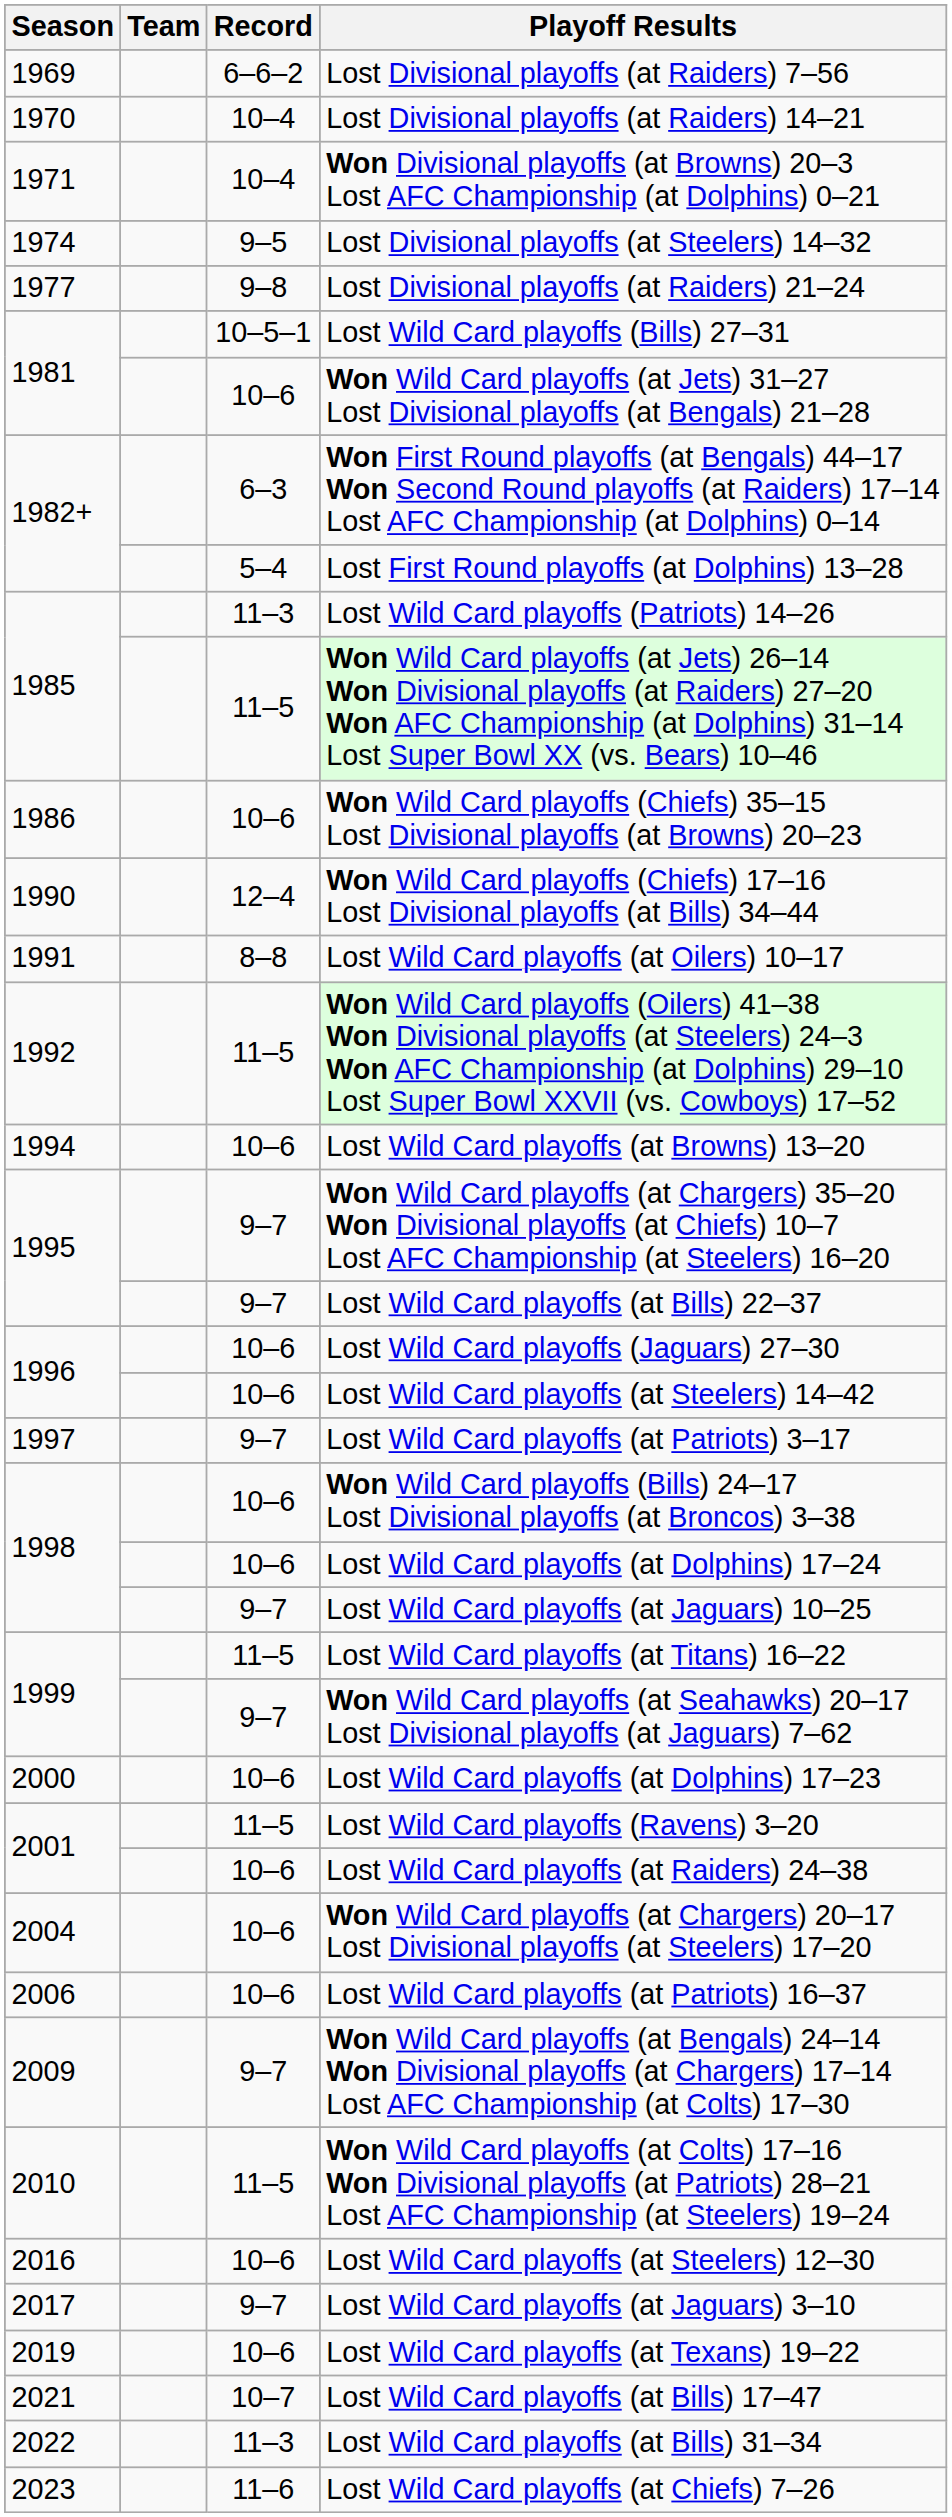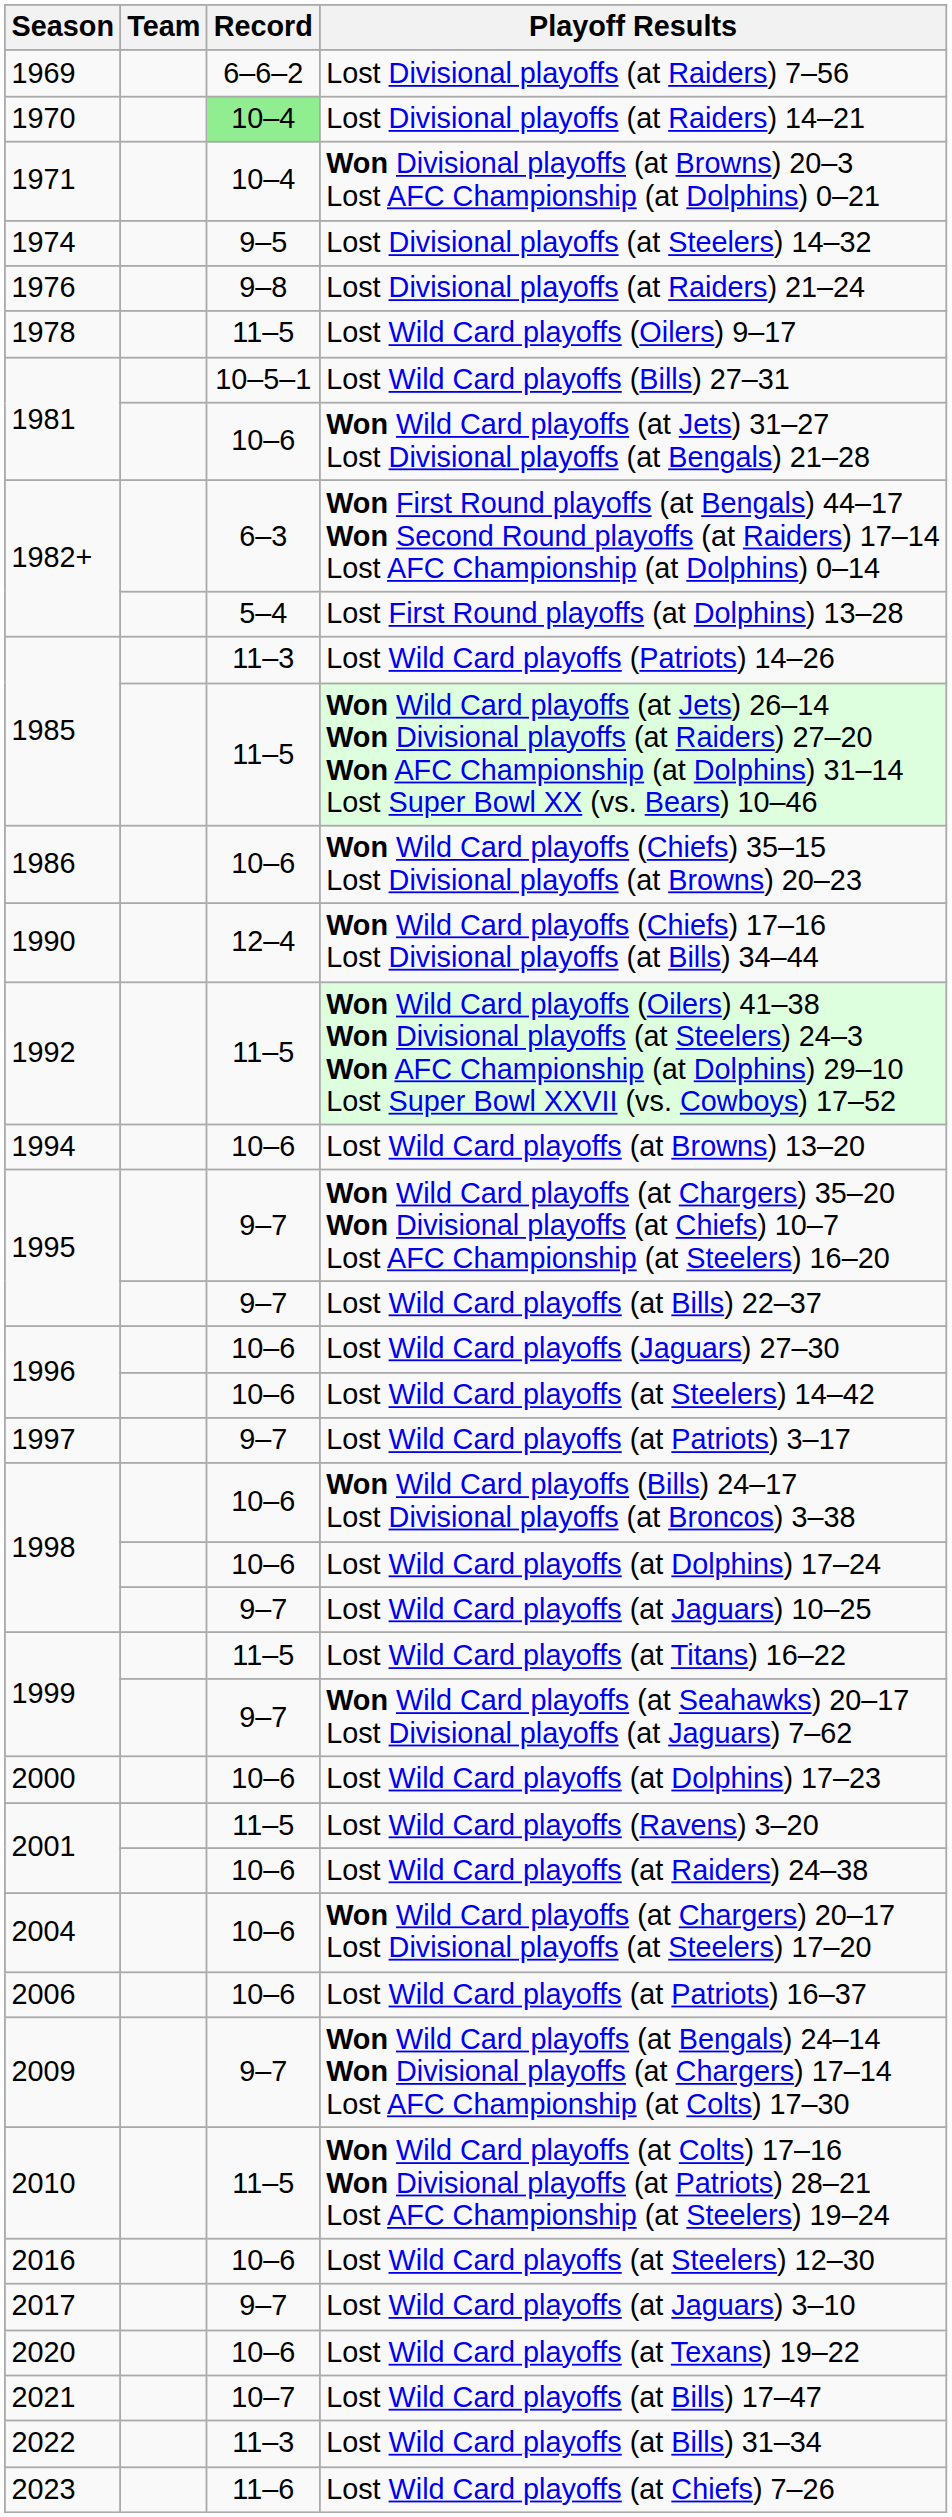(263, 118) no background -> (263, 118) lightgreen background
(44, 288) 1977 -> (44, 288) 1976
+ row: (561, 333)
- row: (585, 958)
(44, 2352) 2019 -> (44, 2352) 2020
